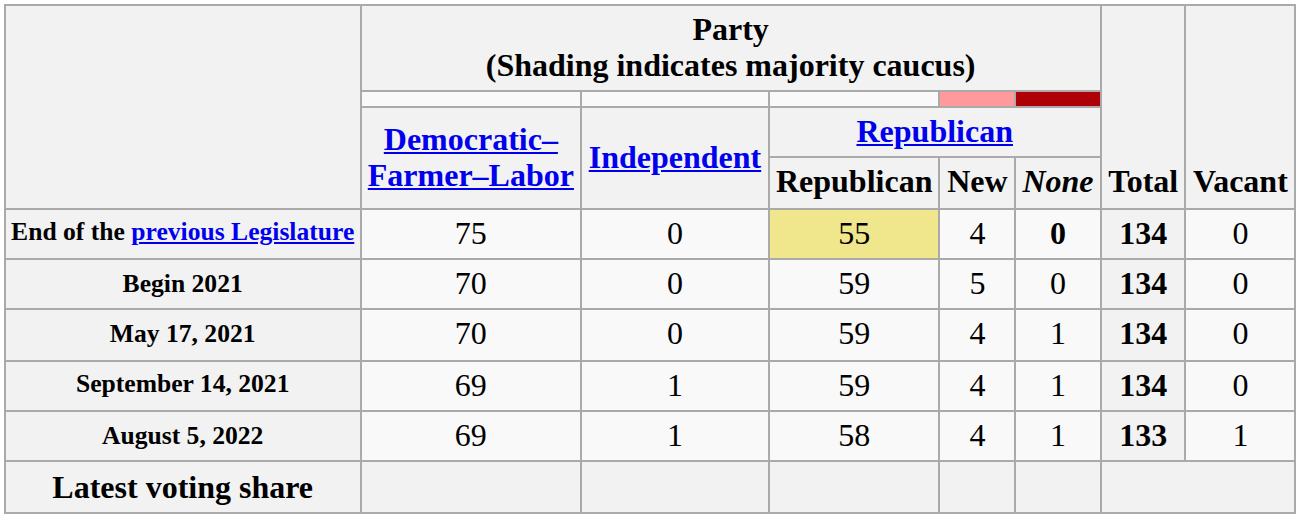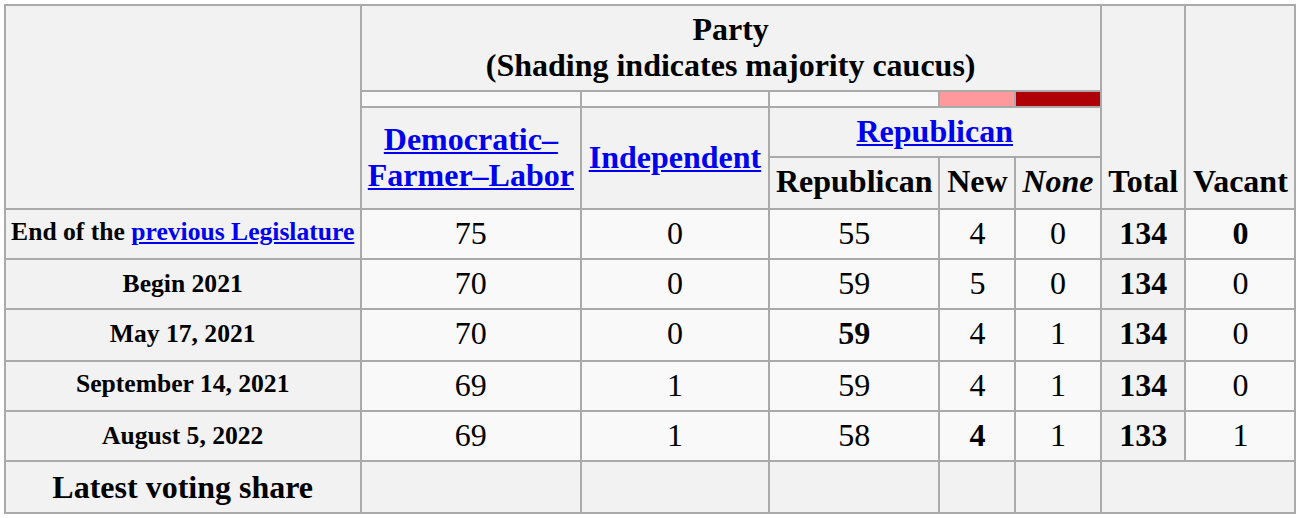(854, 232) khaki background -> (854, 232) no background
(1058, 232) bold -> (1058, 232) normal
(1240, 232) normal -> (1240, 232) bold
(854, 334) normal -> (854, 334) bold
(977, 435) normal -> (977, 435) bold
